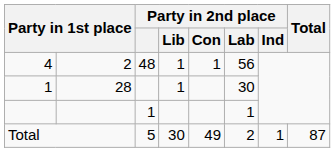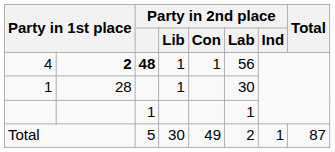(127, 64) normal -> (127, 64) bold
(147, 64) normal -> (147, 64) bold
